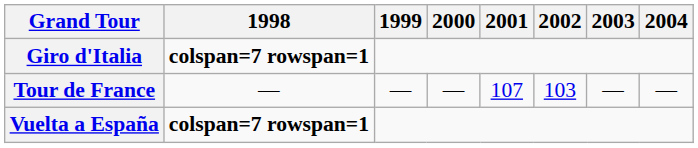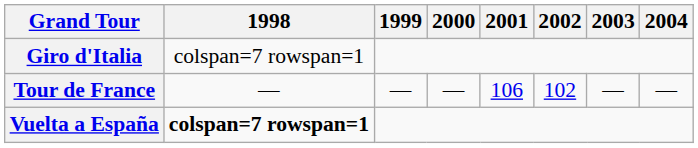(269, 55) bold -> (269, 55) normal
(507, 90) 107 -> (507, 90) 106
(560, 90) 103 -> (560, 90) 102
